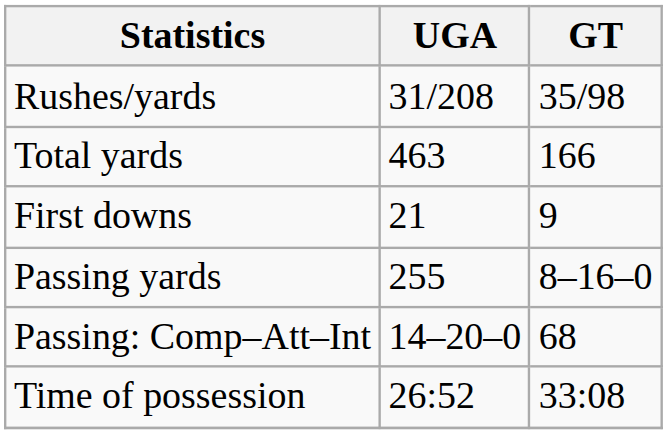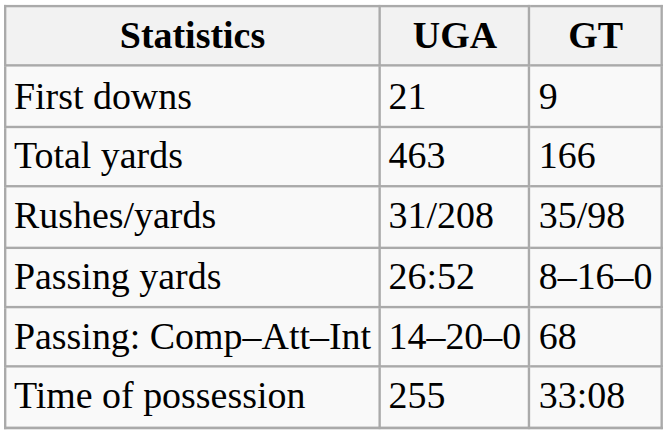rows swapped: (103, 215) <-> (115, 95)
(417, 276) 255 -> (432, 276) 26:52
(432, 396) 26:52 -> (417, 396) 255
